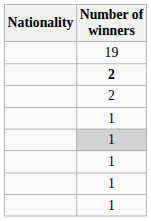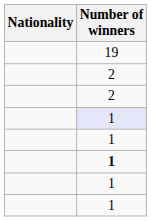(111, 74) bold -> (111, 74) normal
(111, 118) no background -> (111, 118) lavender background
(111, 140) lightgrey background -> (111, 140) no background
(111, 161) normal -> (111, 161) bold
